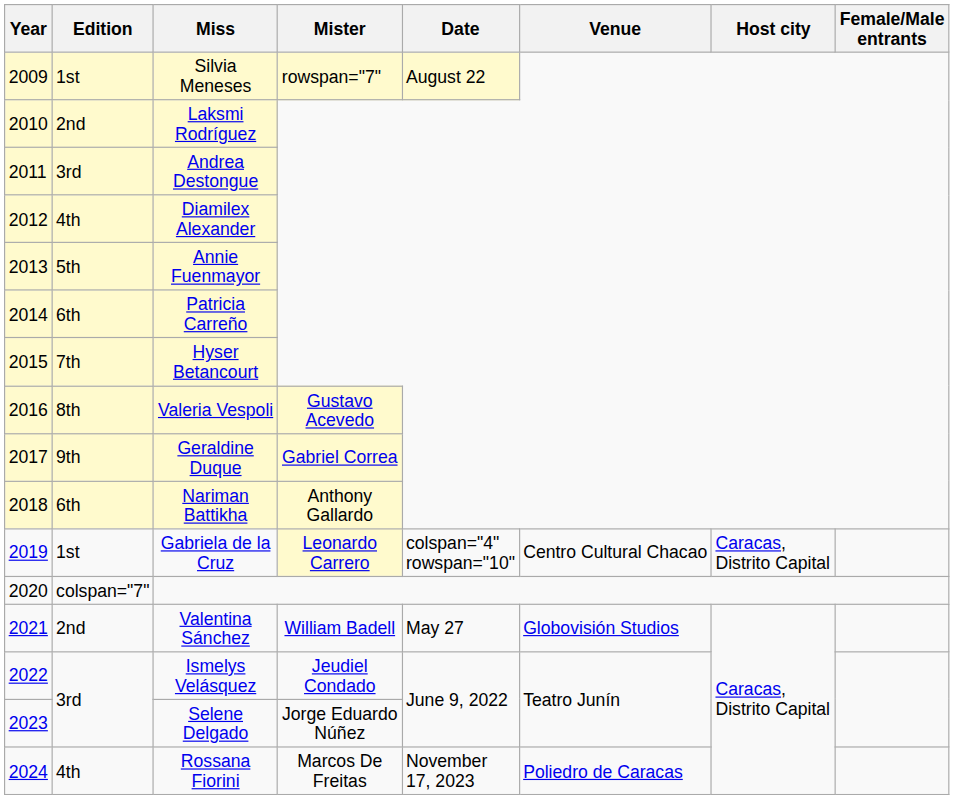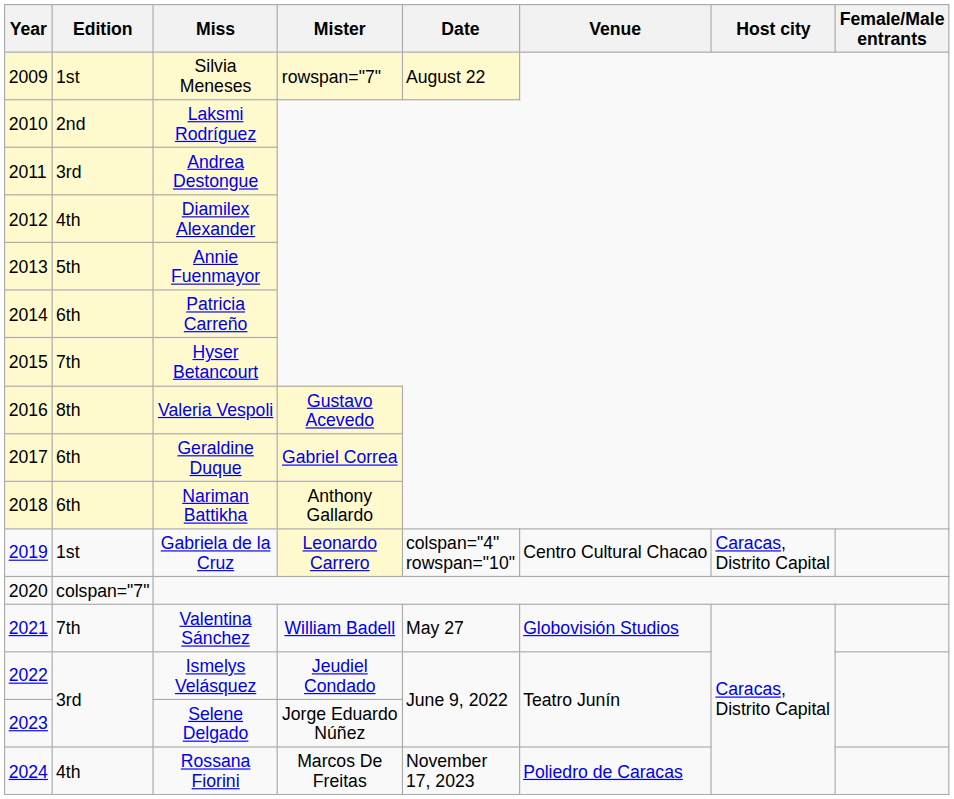(68, 457) 9th -> (68, 457) 6th
(71, 628) 2nd -> (68, 628) 7th
